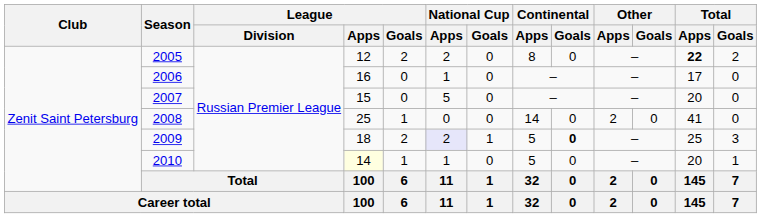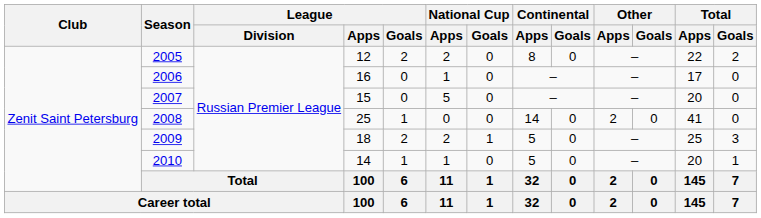(695, 56) bold -> (695, 56) normal
(446, 139) lavender background -> (446, 139) no background
(573, 139) bold -> (573, 139) normal
(364, 160) lightyellow background -> (364, 160) no background
